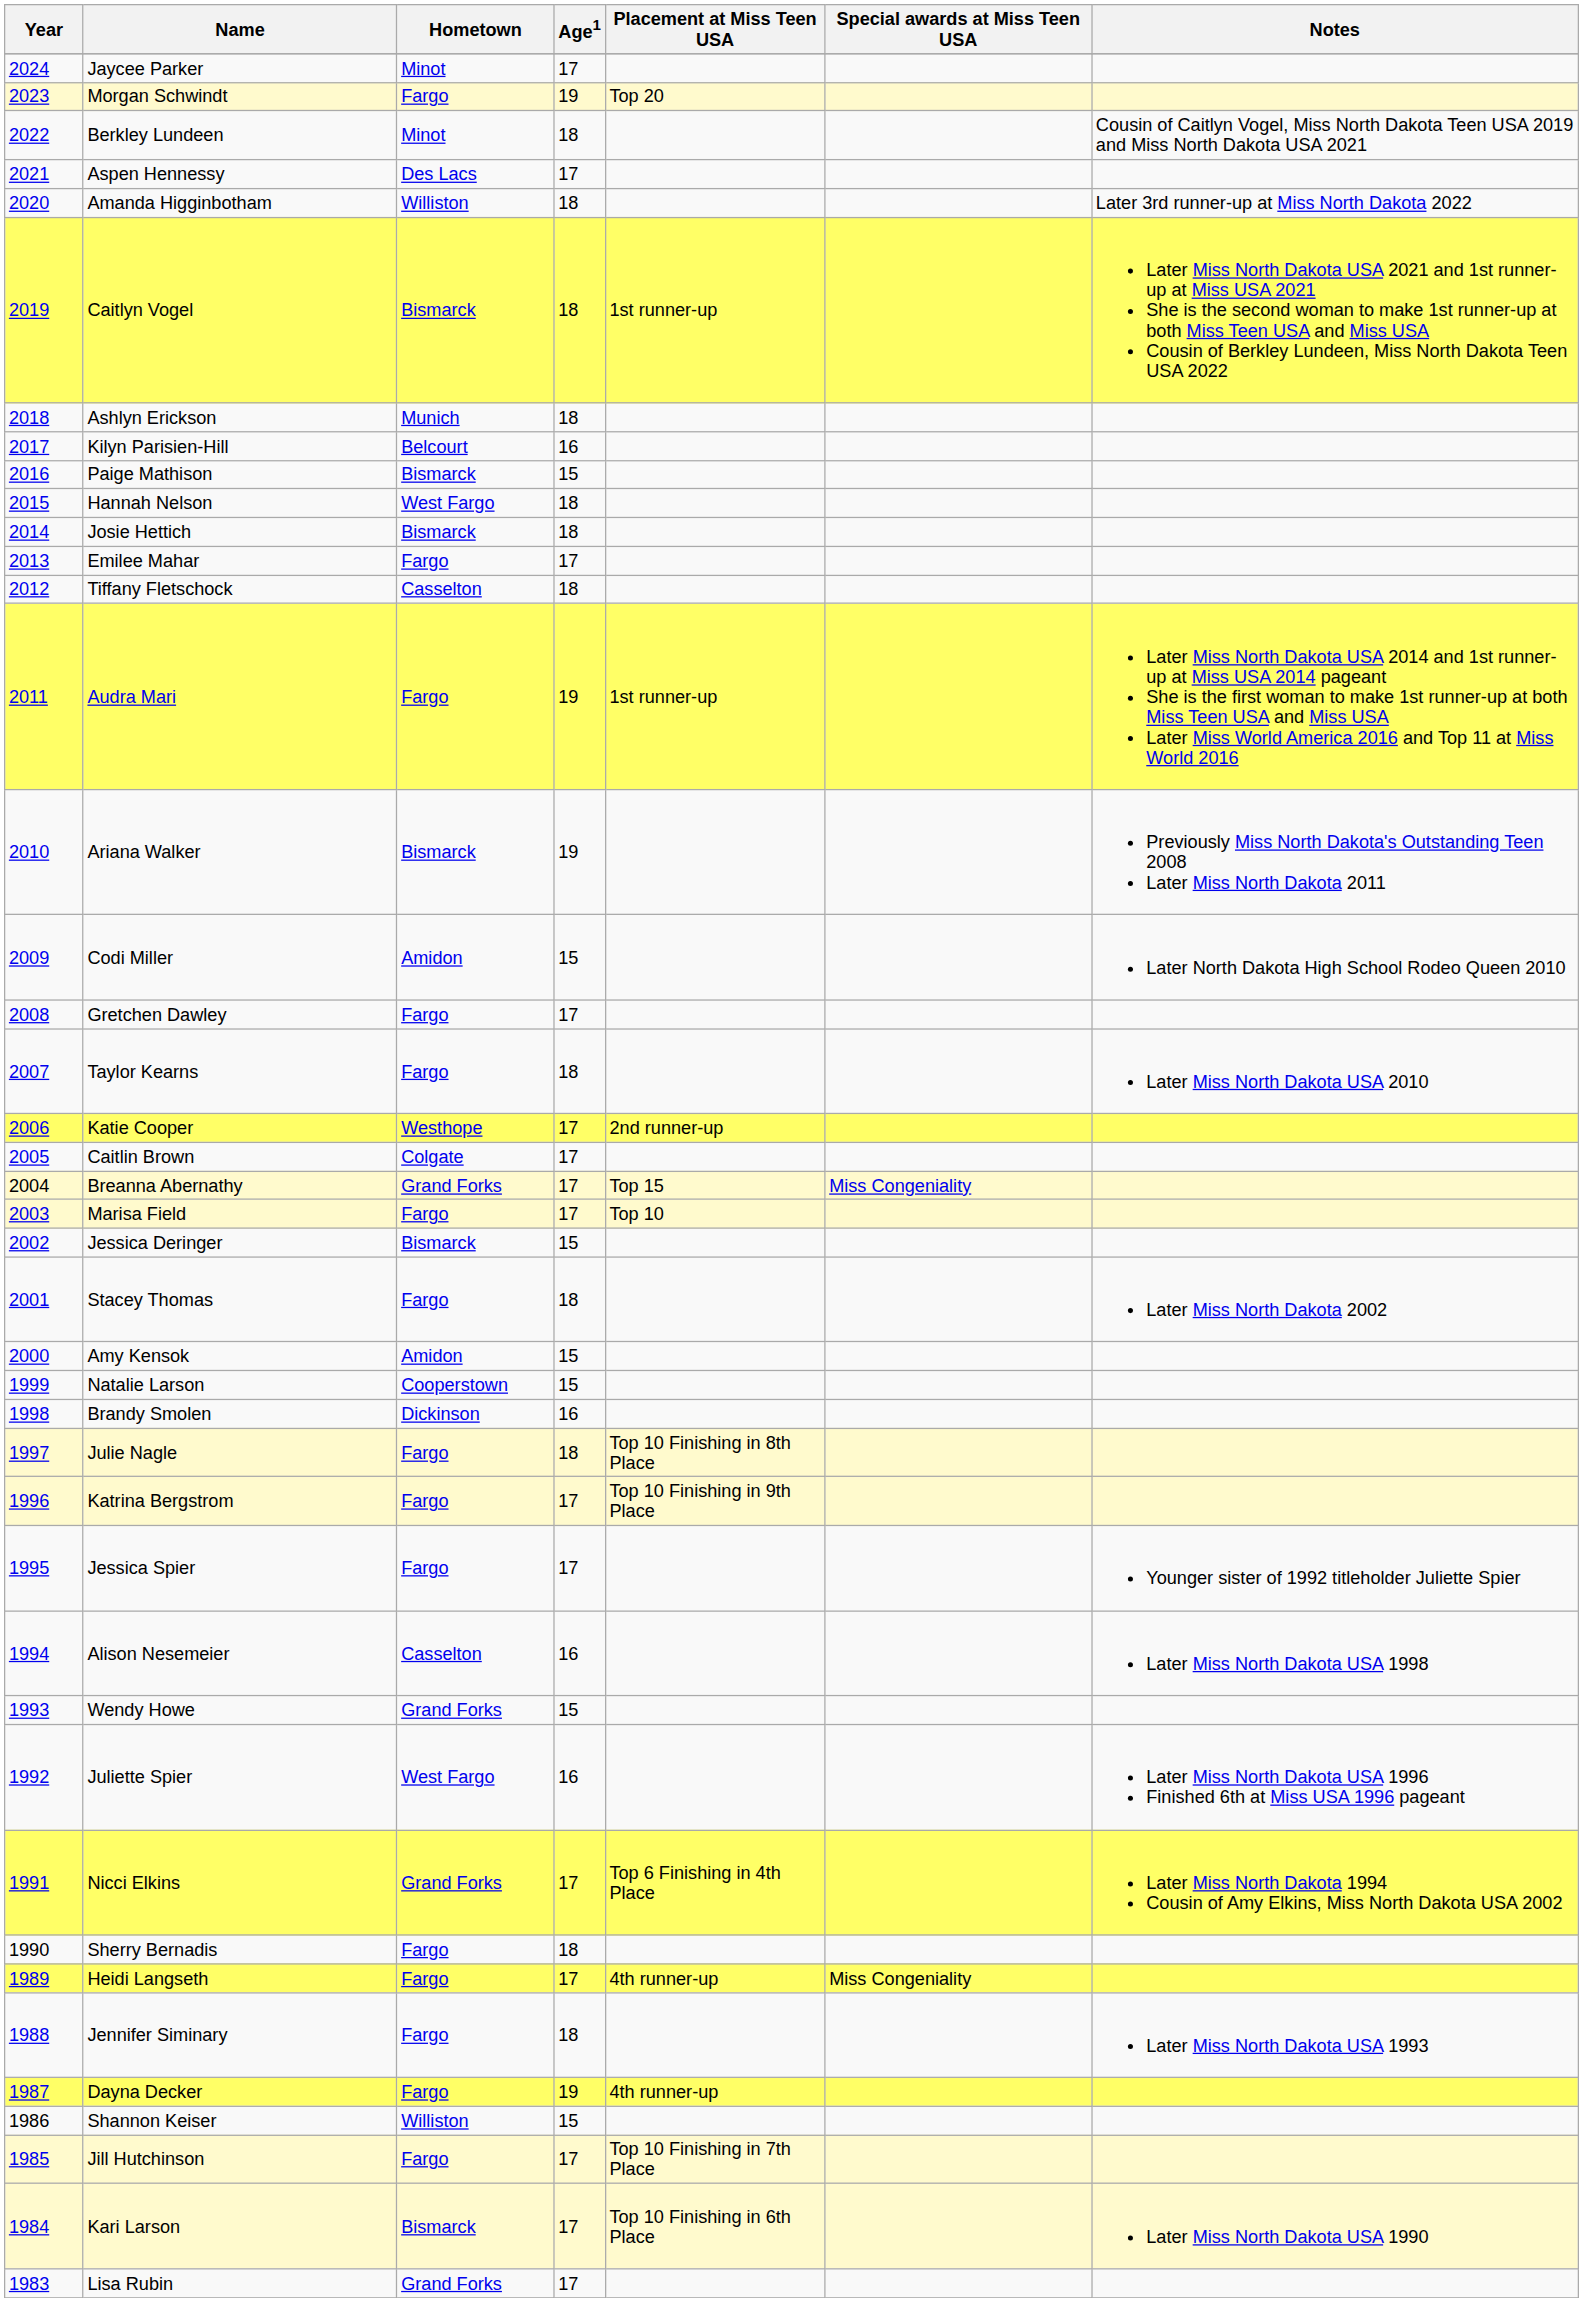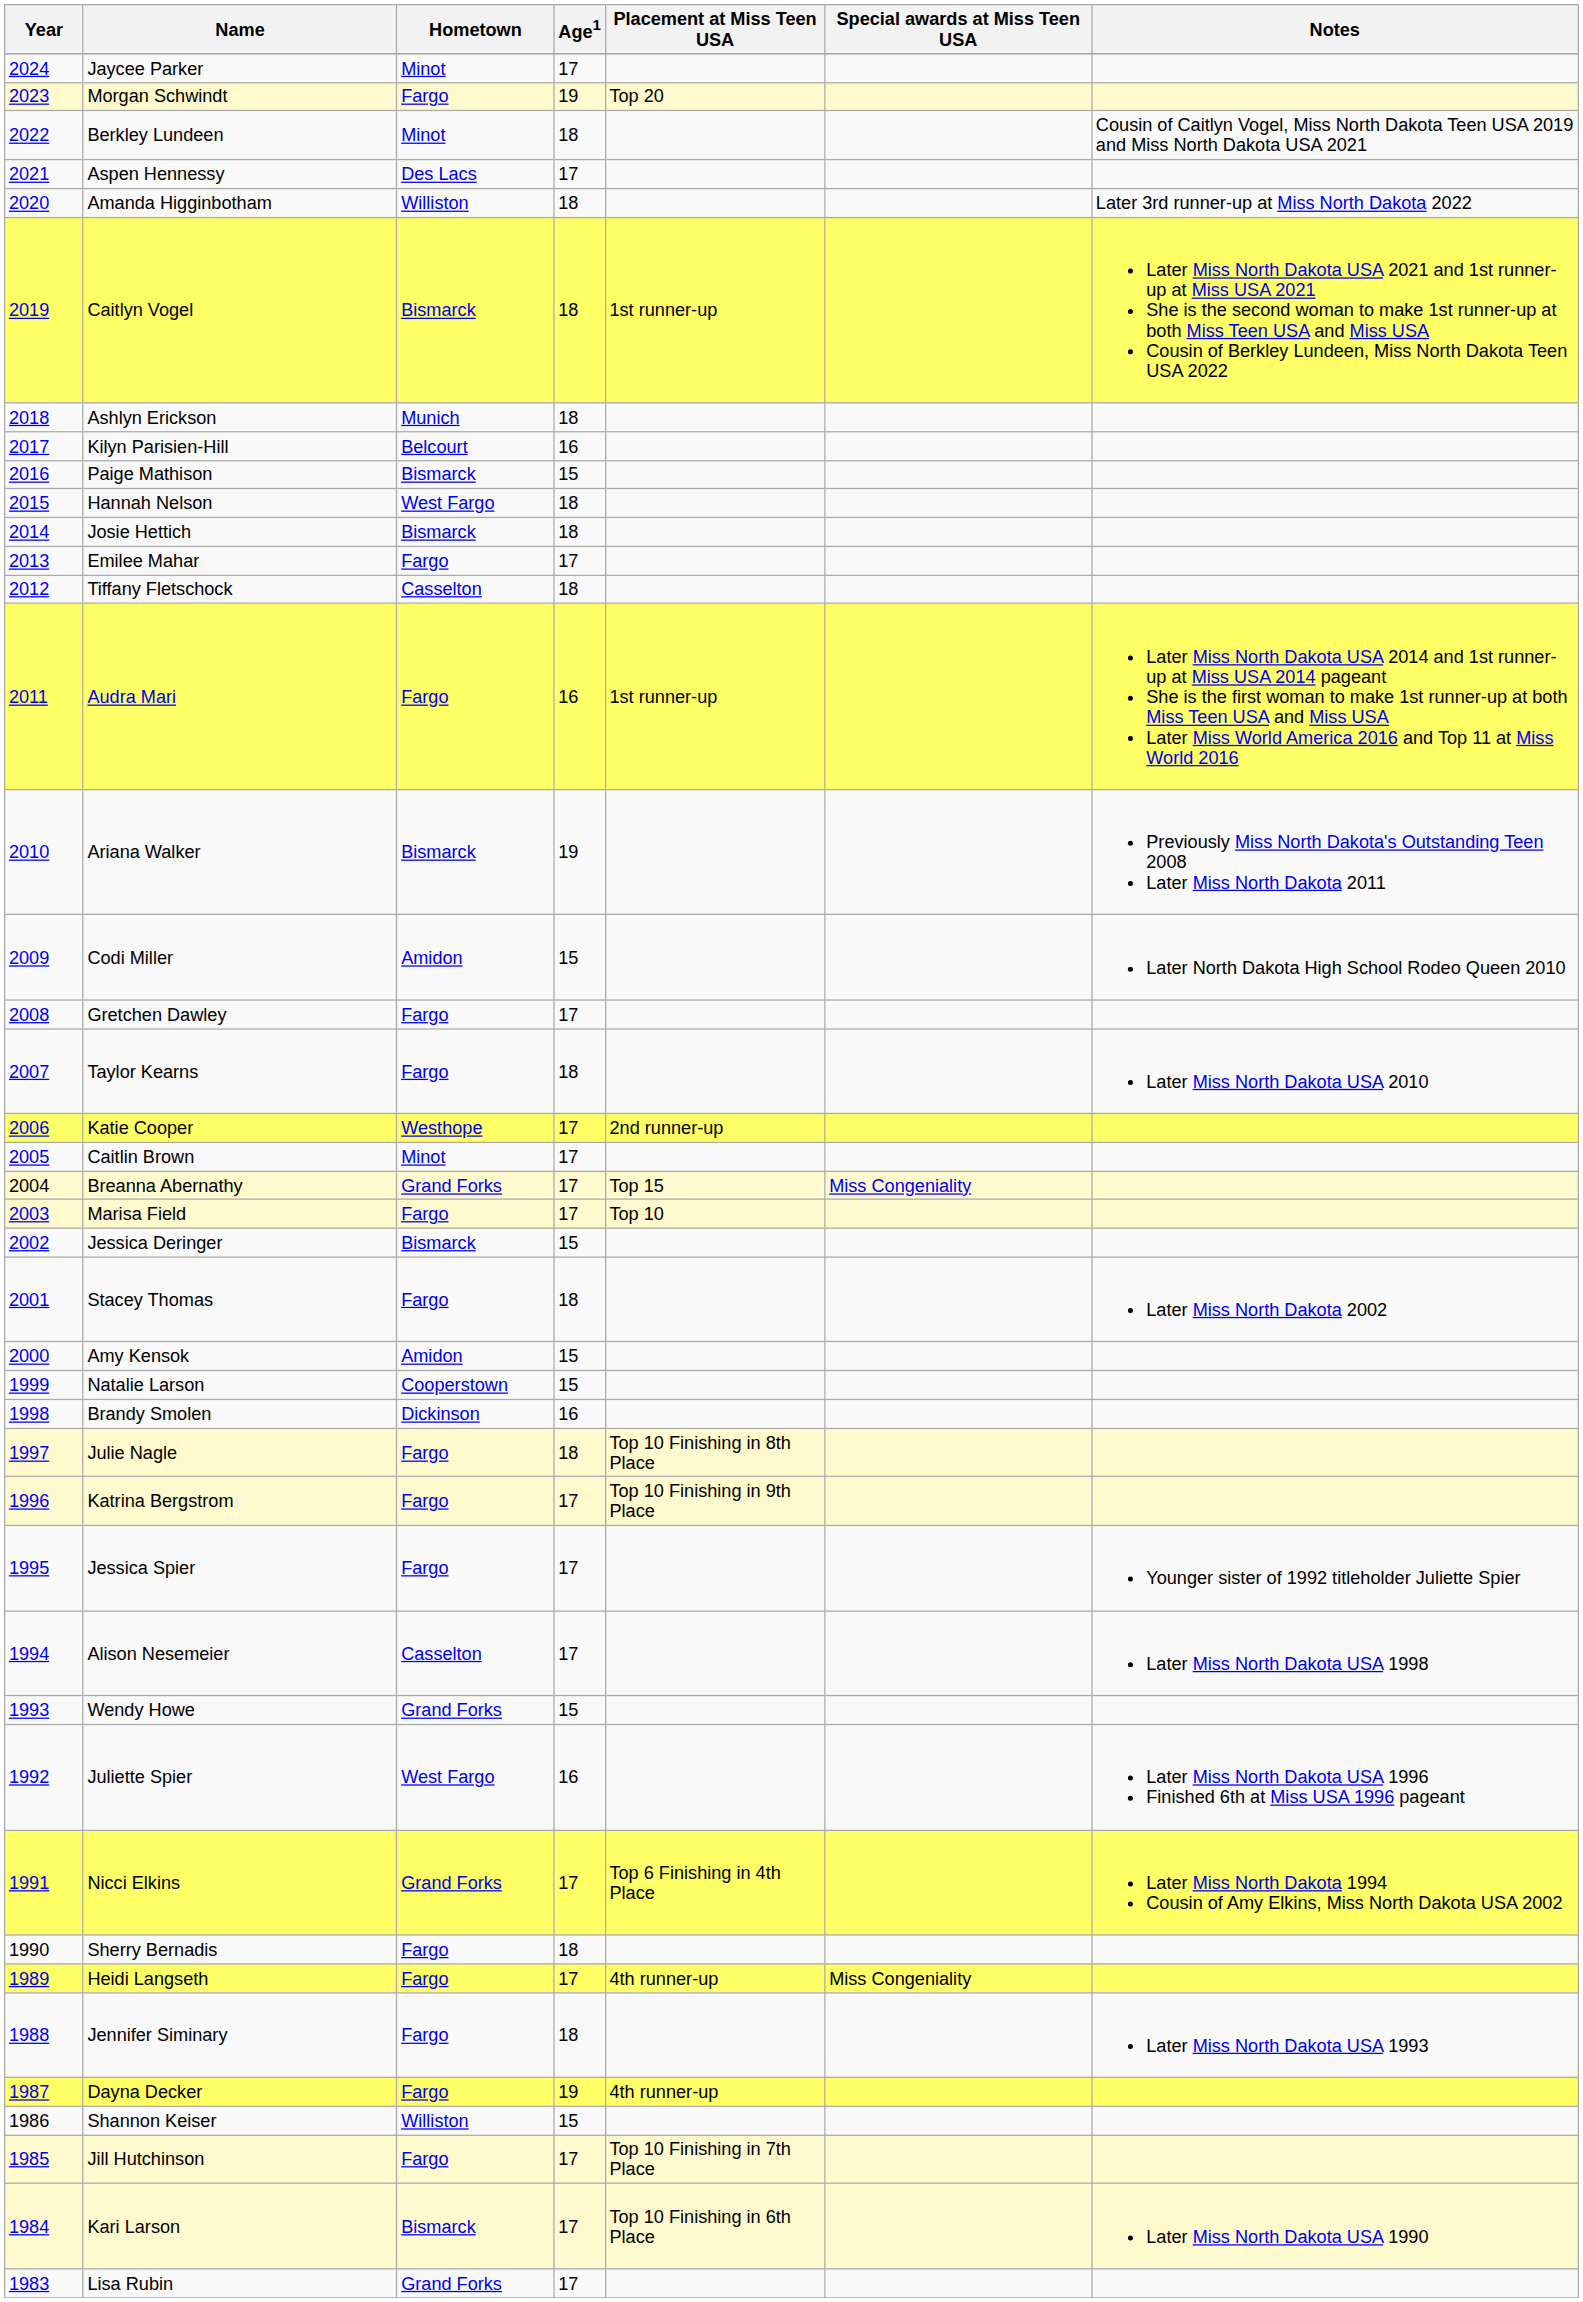(568, 697) 19 -> (568, 697) 16
(432, 1157) Colgate -> (423, 1157) Minot
(568, 1654) 16 -> (568, 1654) 17
